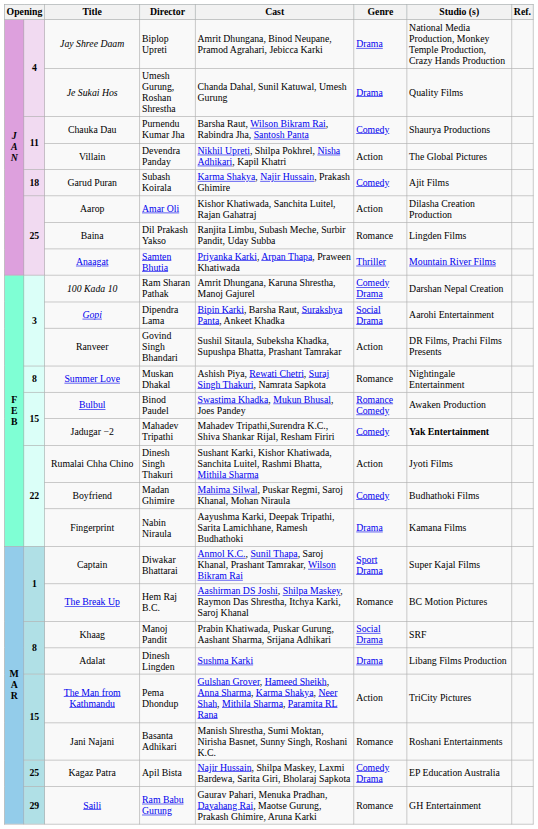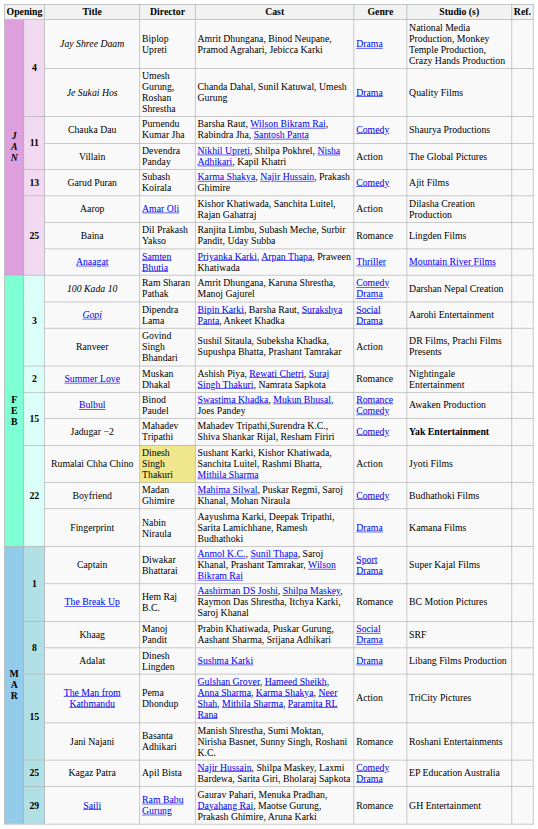(34, 182) 18 -> (34, 182) 13
(34, 379) 8 -> (34, 379) 2
(157, 464) no background -> (157, 464) khaki background
